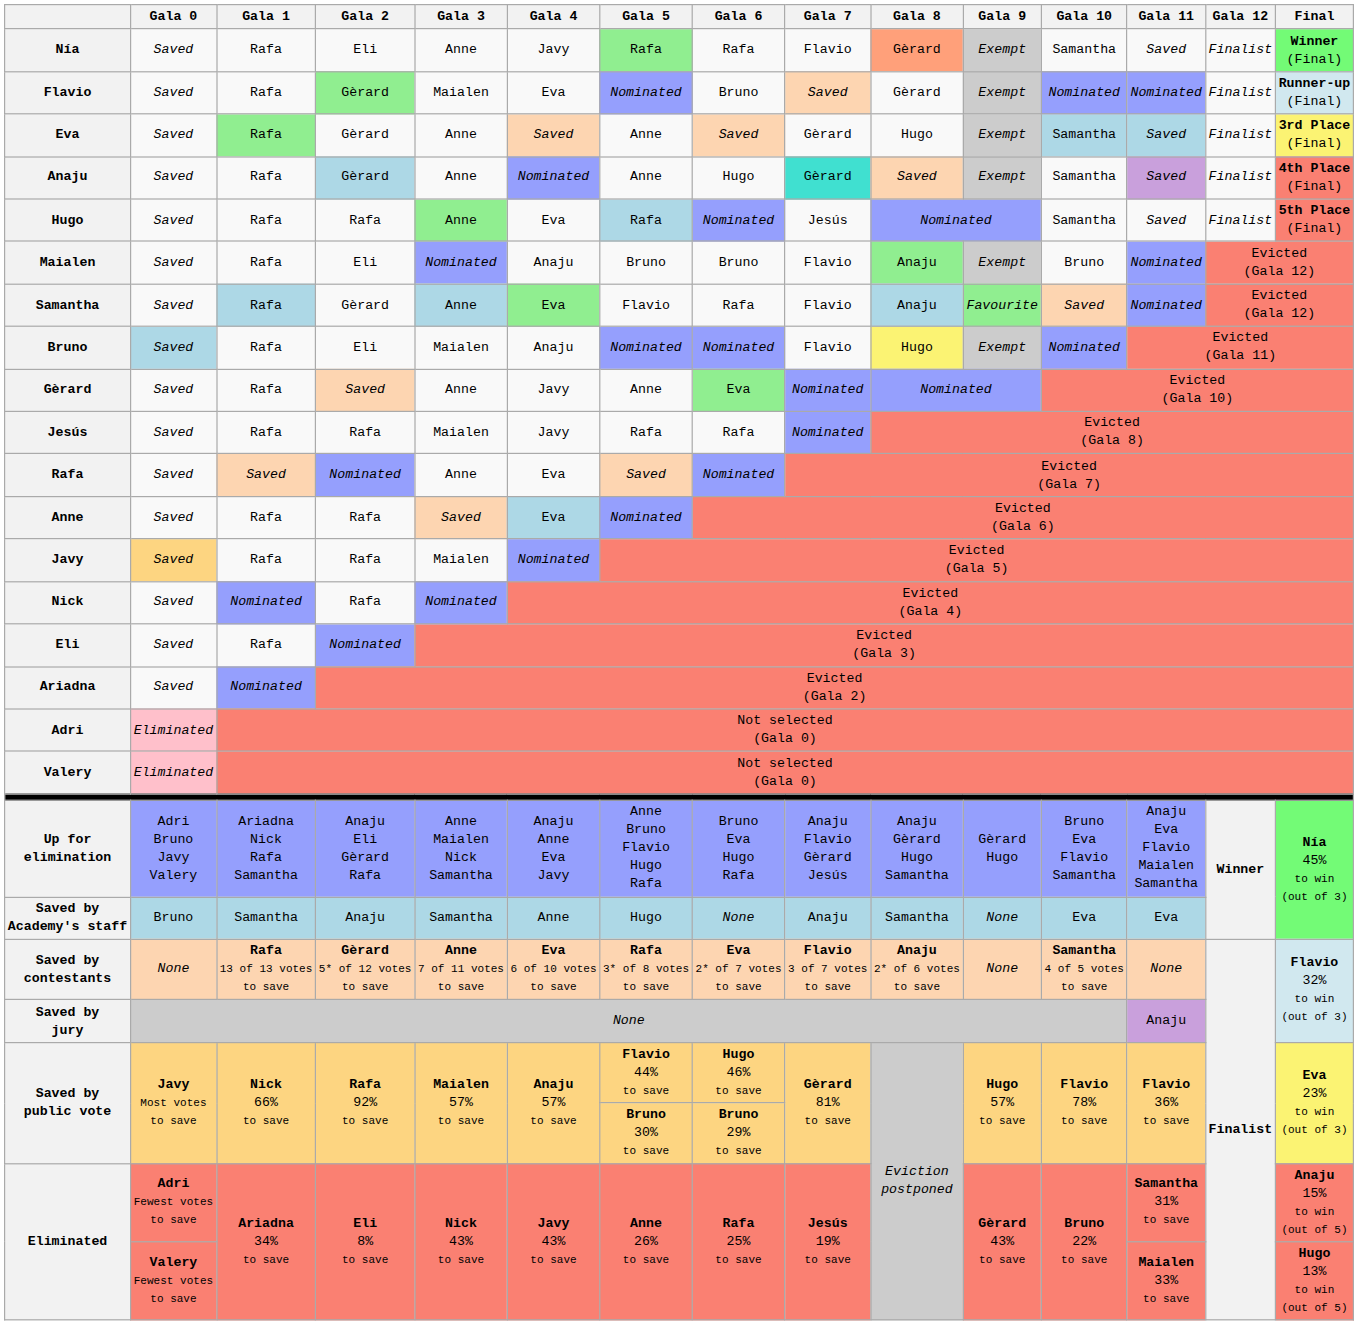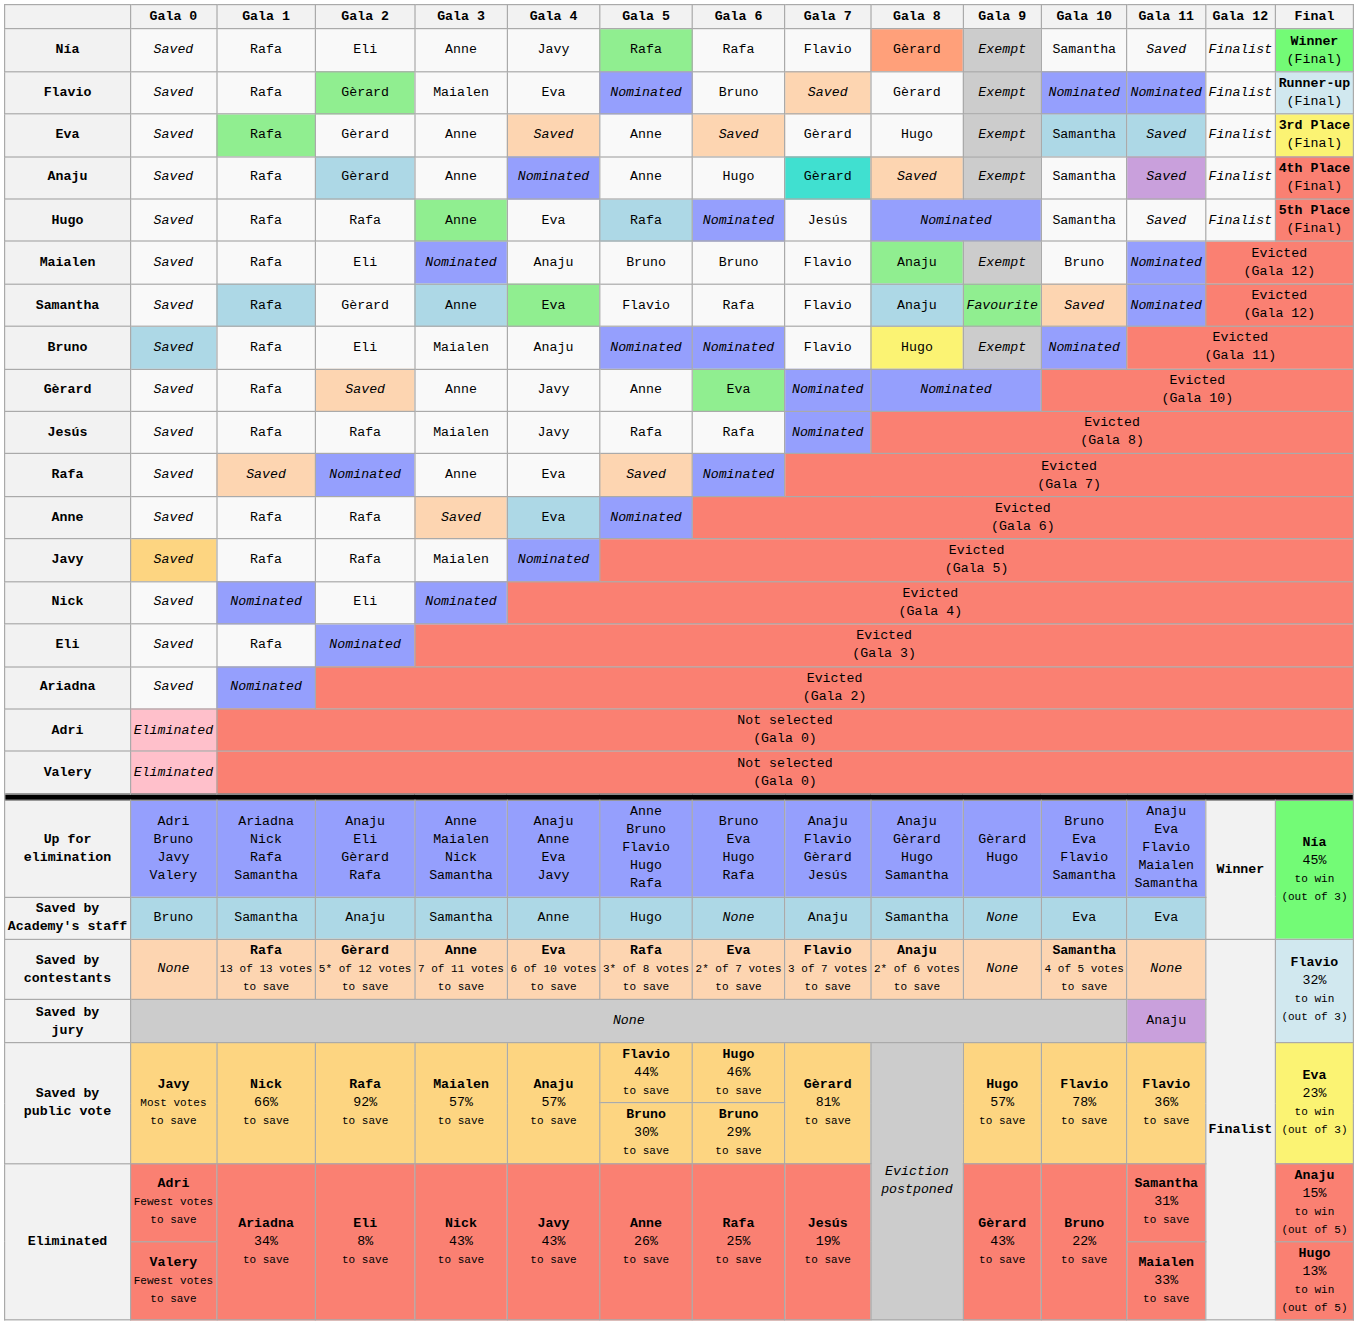(365, 602) Rafa -> (365, 602) Eli
